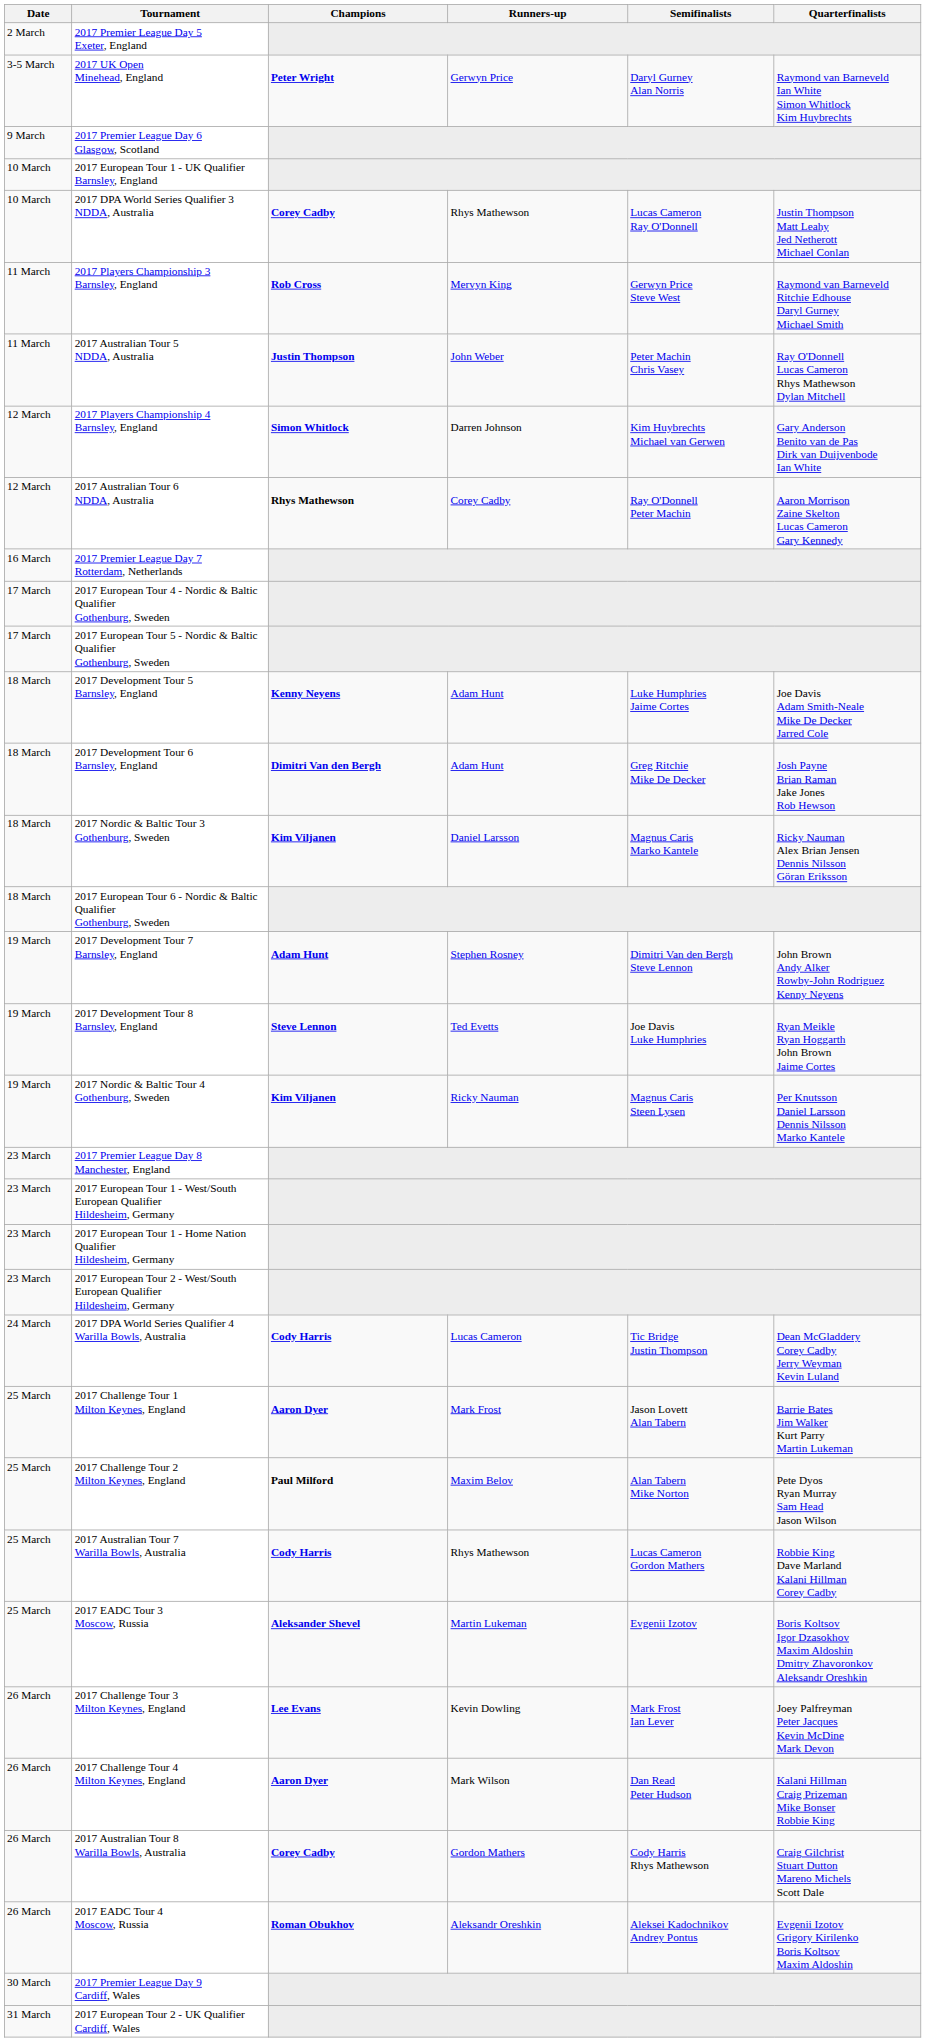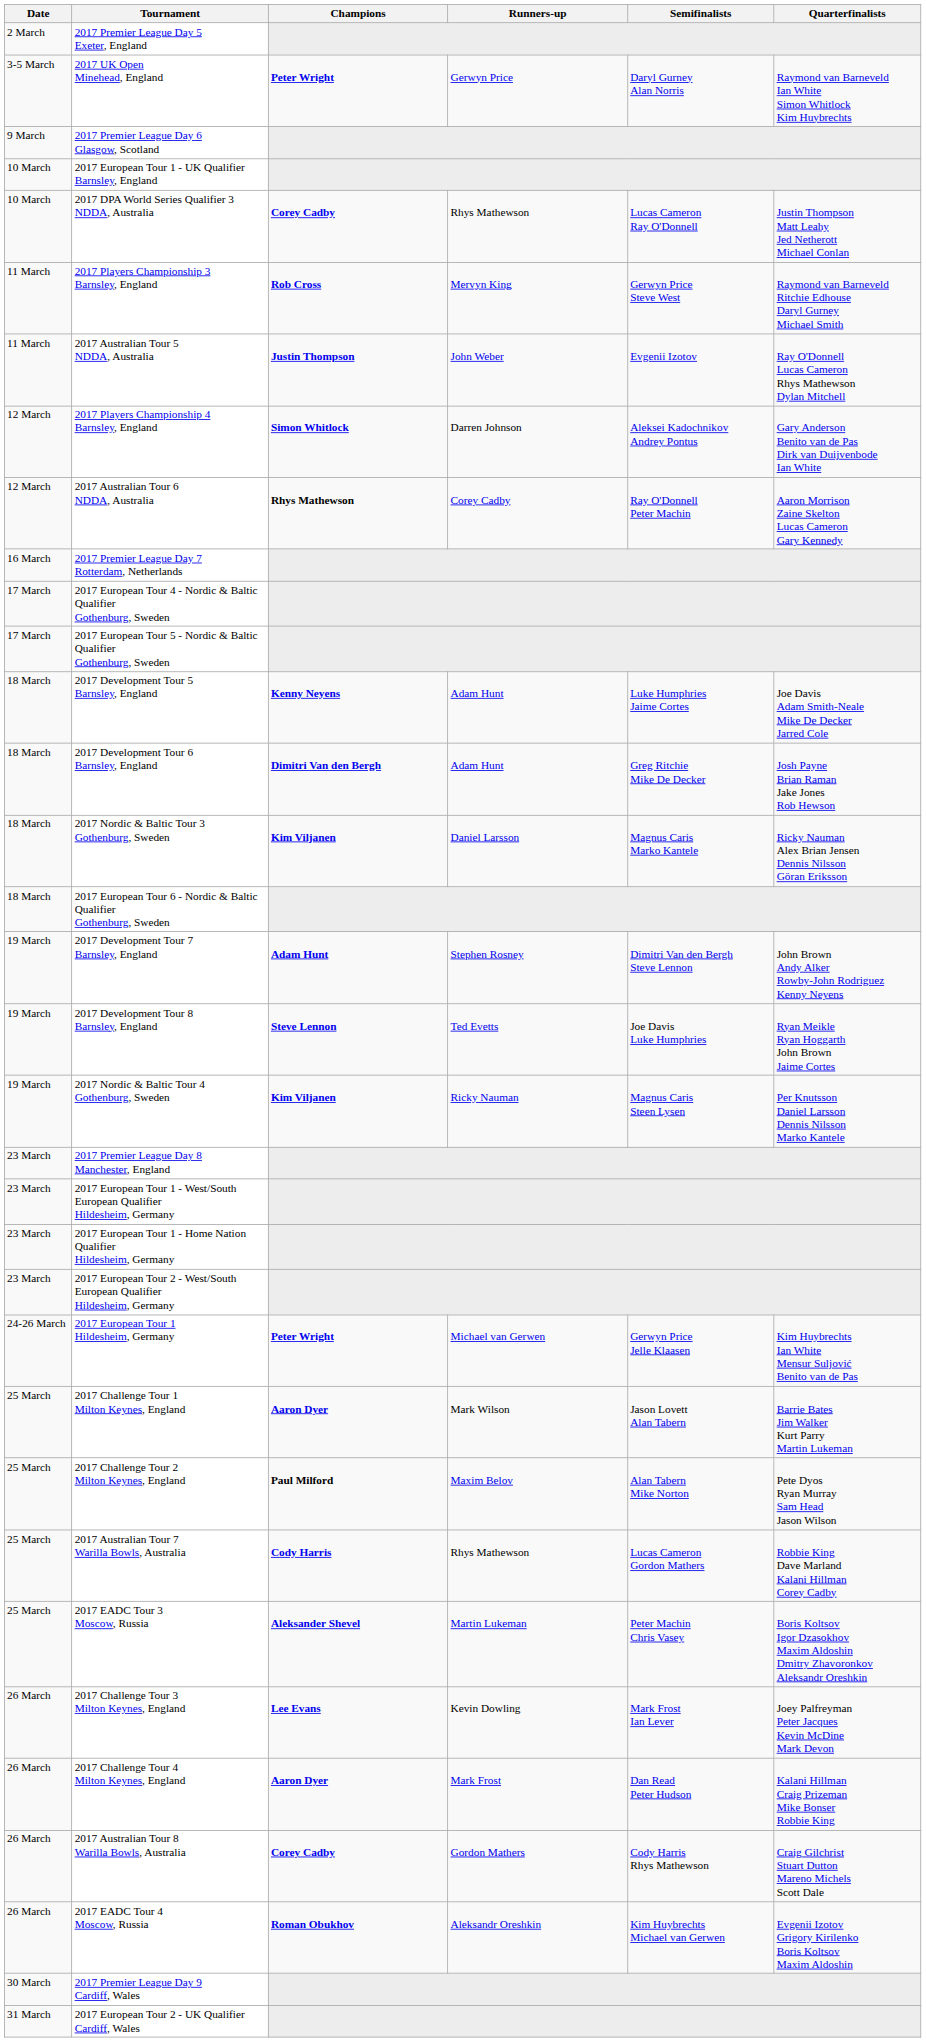(660, 362) Peter Machin Chris Vasey -> (664, 356) Evgenii Izotov
(678, 434) Kim Huybrechts Michael van Gerwen -> (679, 434) Aleksei Kadochnikov Andrey Pontus
+ row: (125, 1330)
- row: (154, 1330)
(476, 1408) Mark Frost -> (480, 1408) Mark Wilson
(664, 1623) Evgenii Izotov -> (660, 1630) Peter Machin Chris Vasey
(480, 1780) Mark Wilson -> (476, 1780) Mark Frost
(679, 1930) Aleksei Kadochnikov Andrey Pontus -> (678, 1930) Kim Huybrechts Michael van Gerwen
